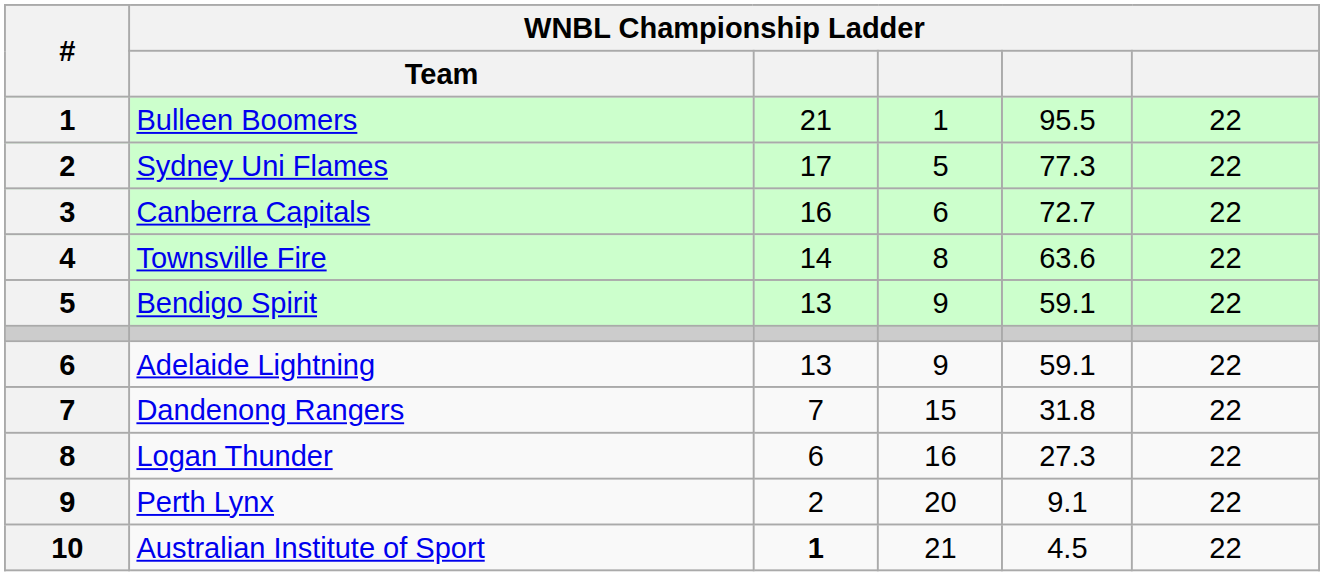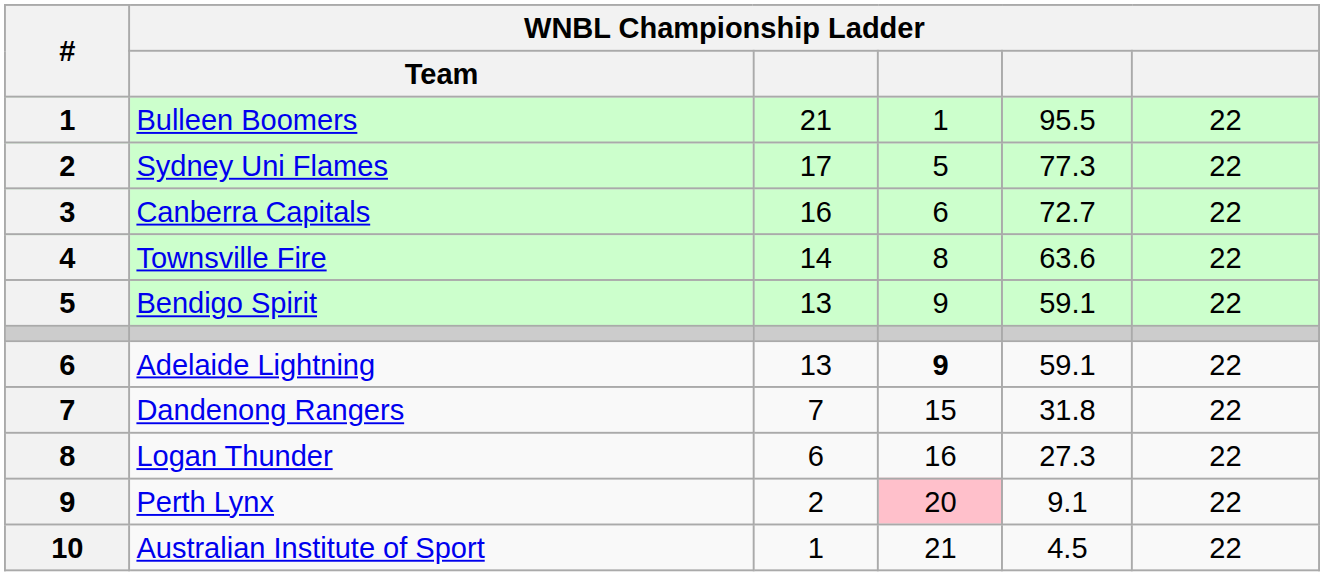(941, 363) normal -> (941, 363) bold
(940, 501) no background -> (940, 501) pink background
(816, 547) bold -> (816, 547) normal
